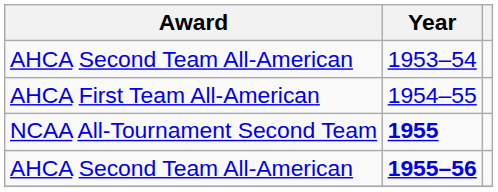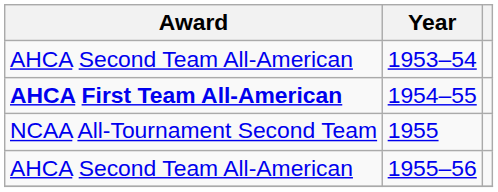(165, 95) normal -> (176, 95) bold
(413, 131) bold -> (413, 131) normal
(432, 167) bold -> (432, 167) normal
